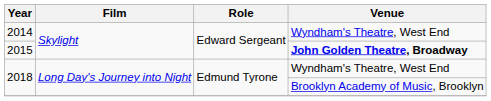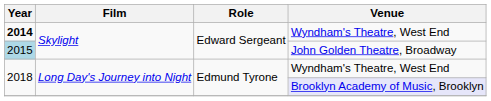(20, 31) normal -> (20, 31) bold
(20, 50) no background -> (20, 50) lightblue background
(379, 50) bold -> (374, 50) normal
(387, 86) no background -> (387, 86) lavender background
